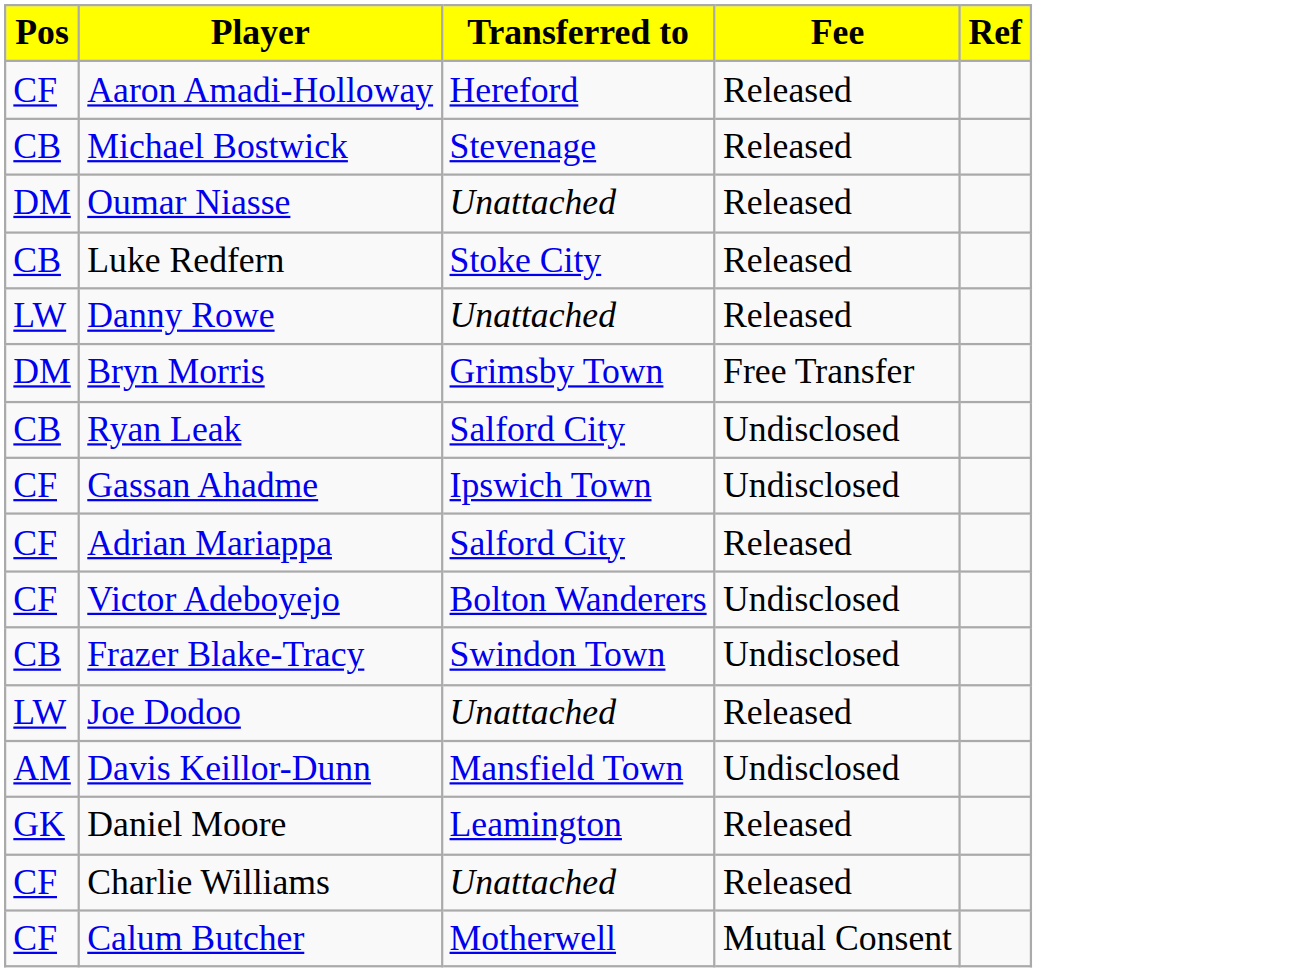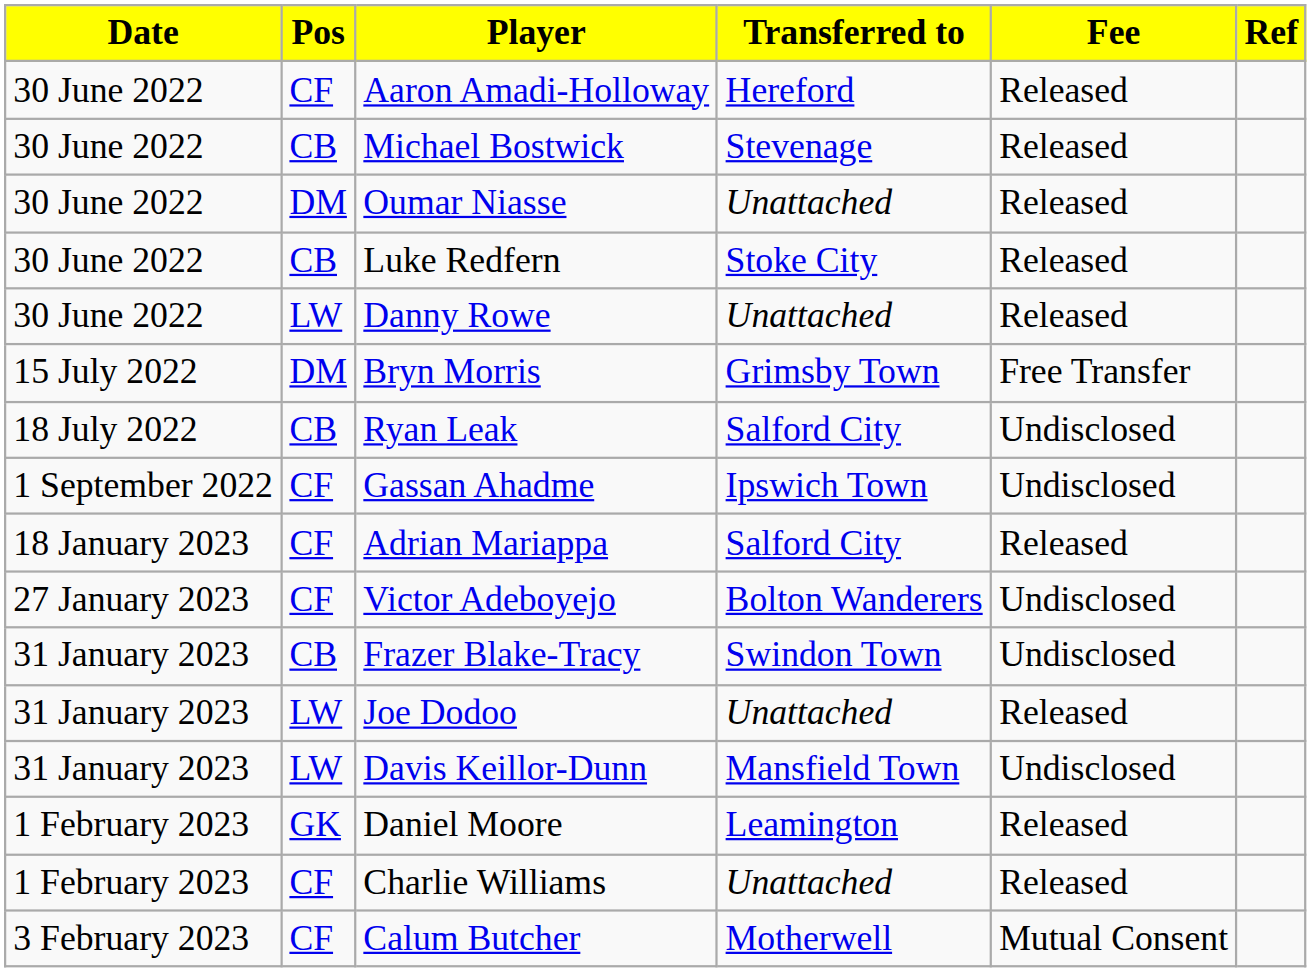+ column: (143, 32)
(42, 768) AM -> (316, 768) LW
